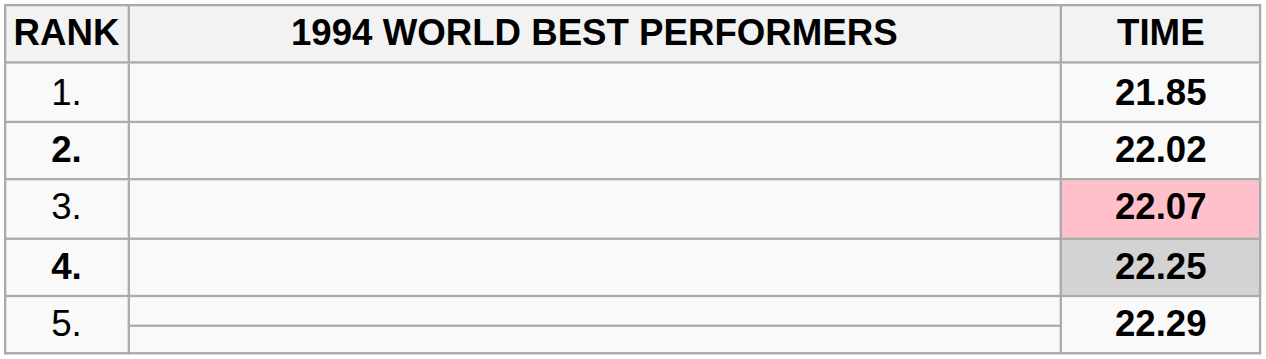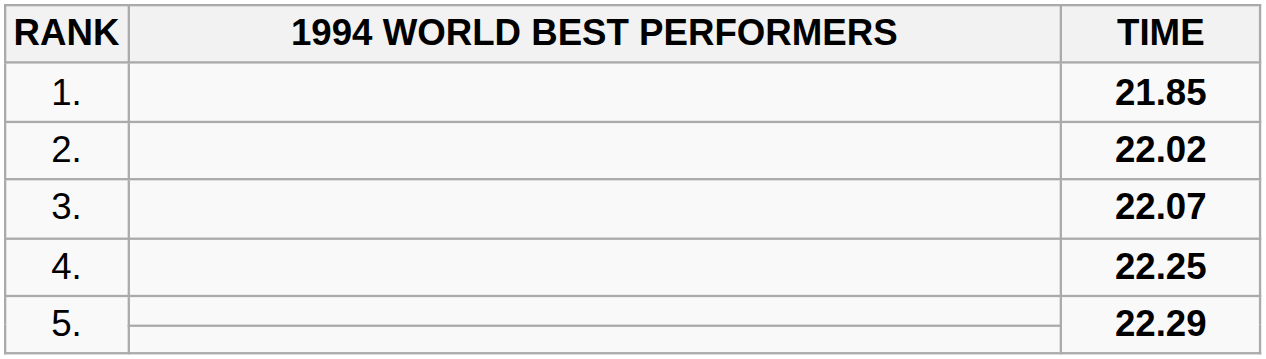(67, 149) bold -> (67, 149) normal
(1161, 207) pink background -> (1161, 207) no background
(67, 265) bold -> (67, 265) normal
(1161, 265) lightgrey background -> (1161, 265) no background
